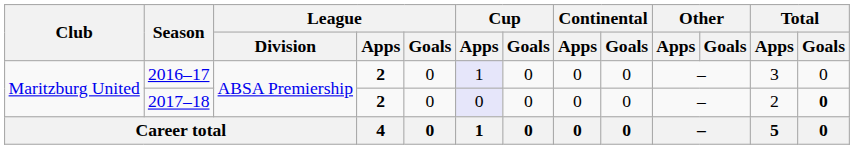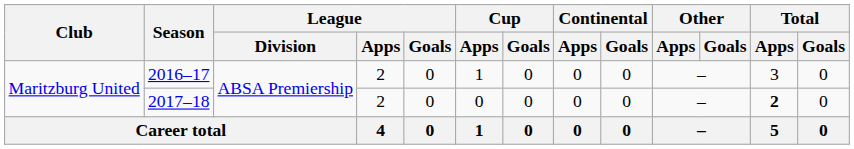(381, 74) bold -> (381, 74) normal
(479, 74) lavender background -> (479, 74) no background
(381, 102) bold -> (381, 102) normal
(479, 102) lavender background -> (479, 102) no background
(774, 102) normal -> (774, 102) bold
(824, 102) bold -> (824, 102) normal
